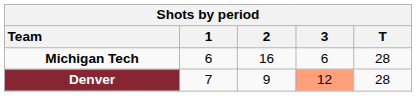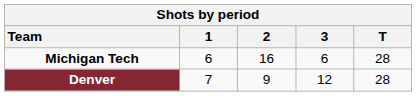(325, 79) lightsalmon background -> (325, 79) no background
